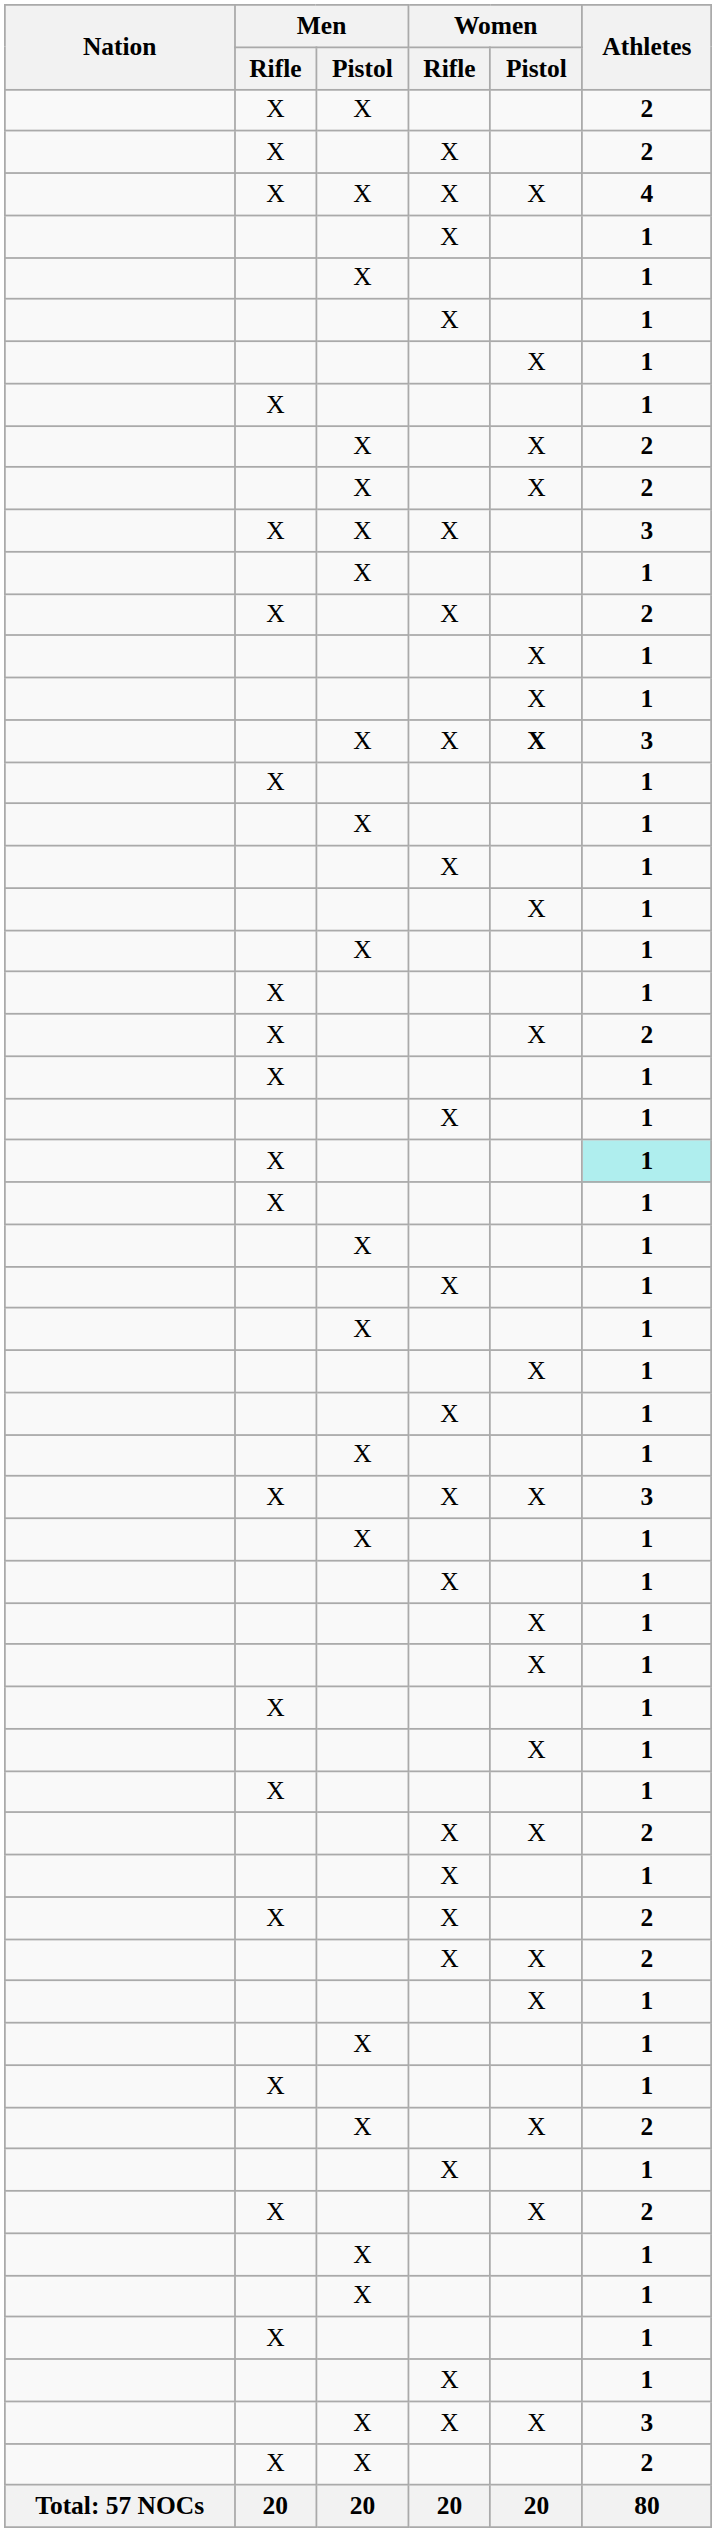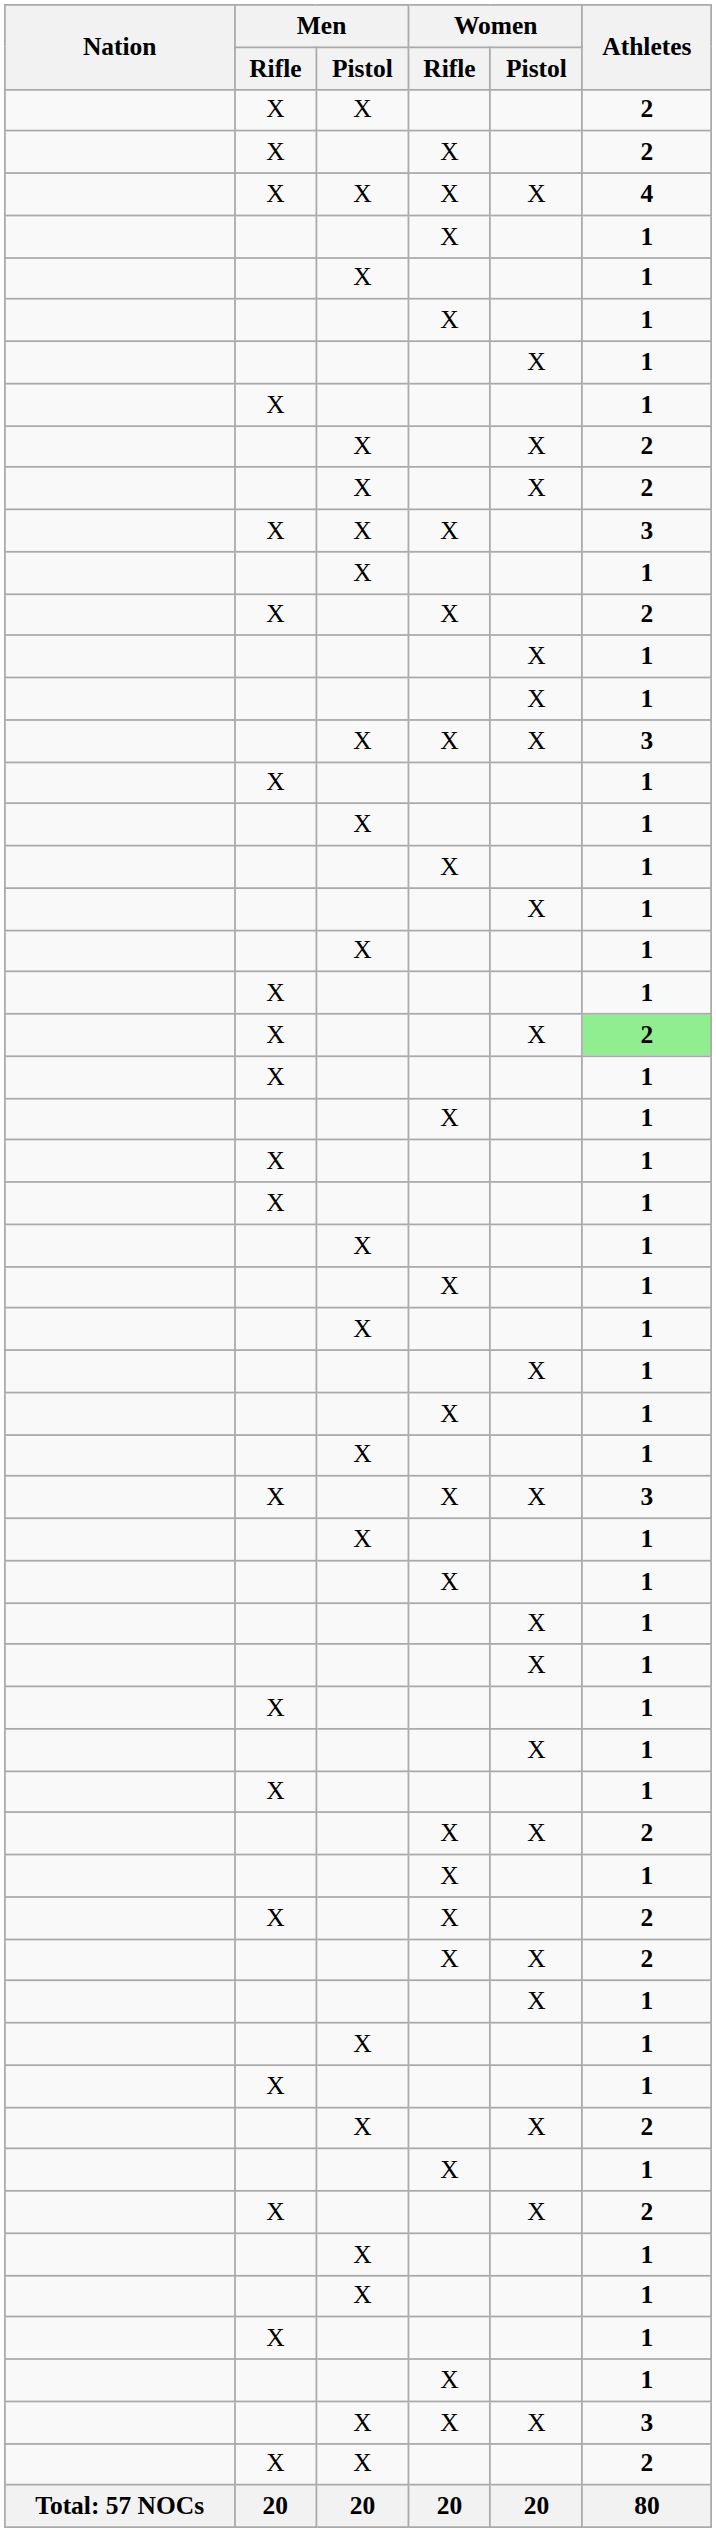(536, 740) bold -> (536, 740) normal
(647, 1034) no background -> (647, 1034) lightgreen background
(647, 1160) paleturquoise background -> (647, 1160) no background
